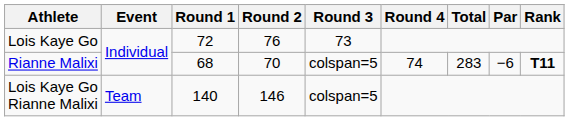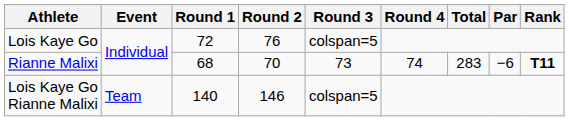(343, 40) 73 -> (343, 40) colspan=5
(343, 64) colspan=5 -> (343, 64) 73
